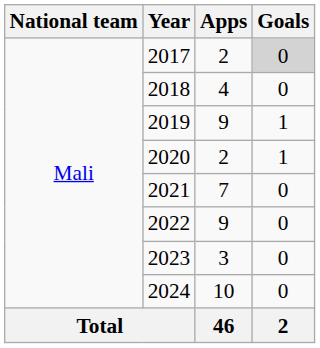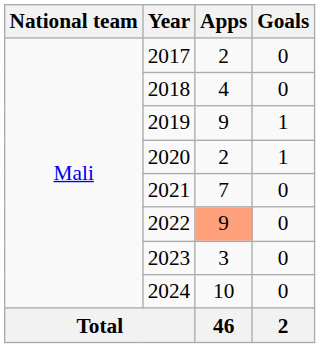(283, 55) lightgrey background -> (283, 55) no background
(224, 223) no background -> (224, 223) lightsalmon background
